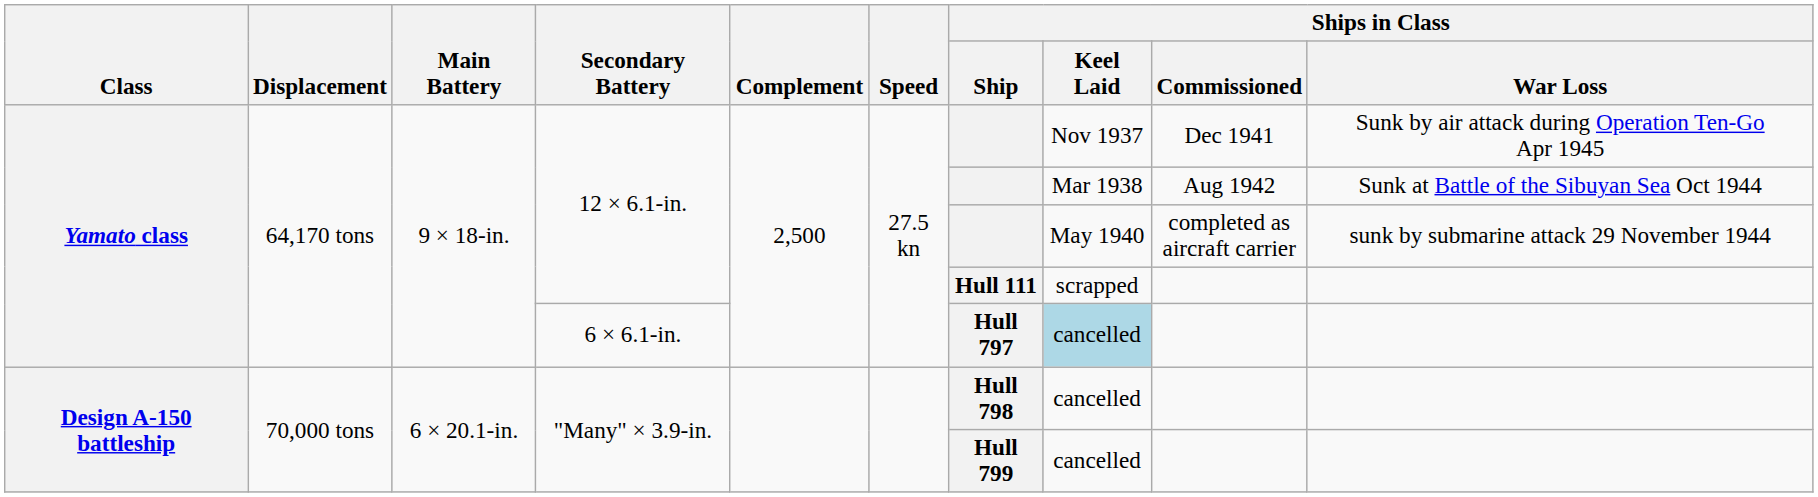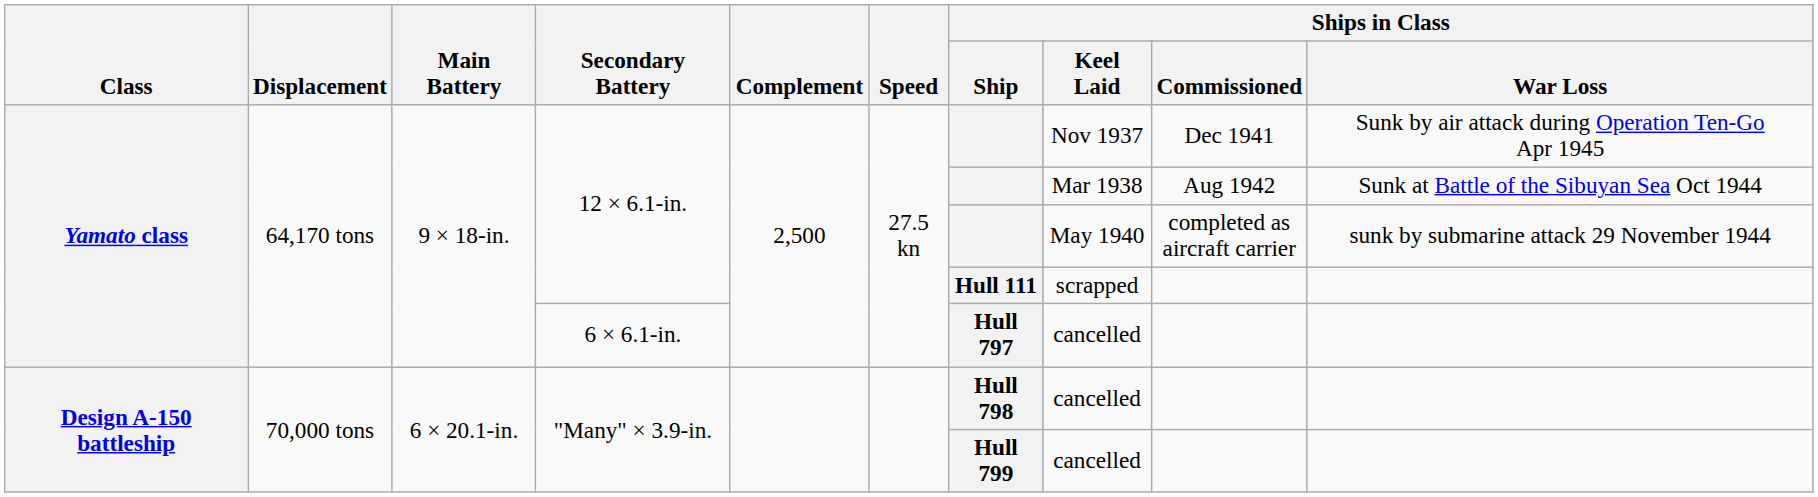(1097, 335) lightblue background -> (1097, 335) no background
